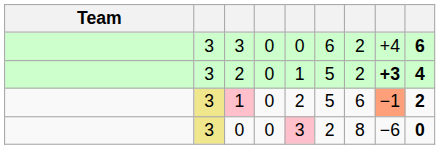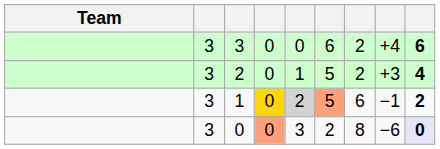(390, 74) bold -> (390, 74) normal
(209, 102) khaki background -> (209, 102) no background
(239, 102) pink background -> (239, 102) no background
(269, 102) no background -> (269, 102) gold background
(300, 102) no background -> (300, 102) lightgrey background
(330, 102) no background -> (330, 102) lightsalmon background
(390, 102) lightsalmon background -> (390, 102) no background
(209, 130) khaki background -> (209, 130) no background
(269, 130) no background -> (269, 130) lightsalmon background
(300, 130) pink background -> (300, 130) no background
(420, 130) no background -> (420, 130) lavender background
